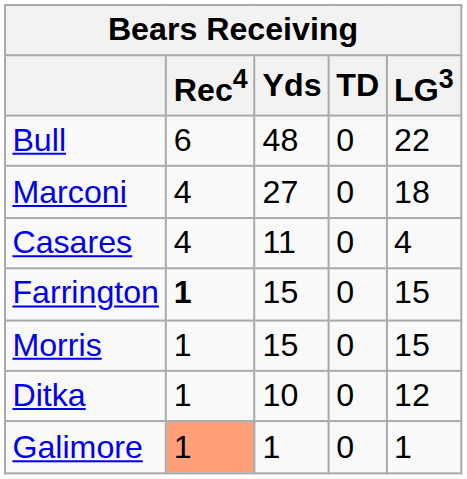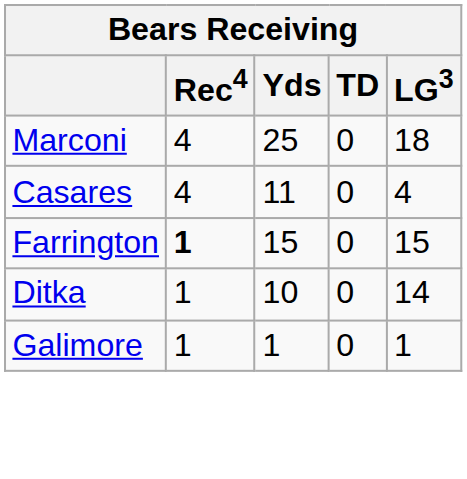- row: (39, 140)
(280, 191) 27 -> (280, 140) 25
- row: (57, 344)
(412, 395) 12 -> (412, 293) 14
(183, 446) lightsalmon background -> (183, 344) no background
